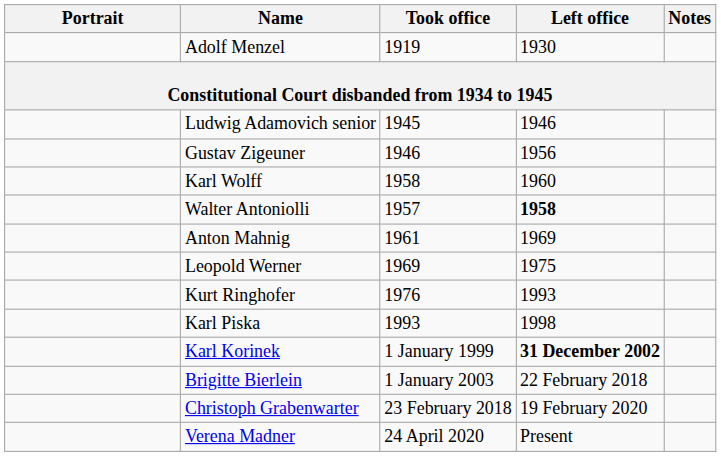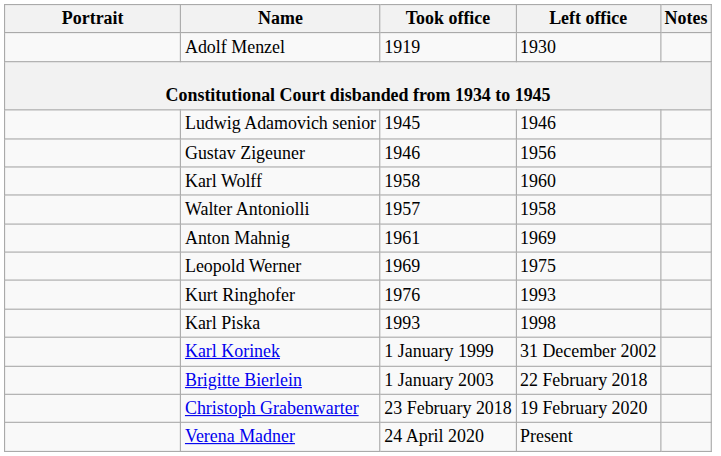(538, 209) bold -> (538, 209) normal
(590, 351) bold -> (588, 351) normal
